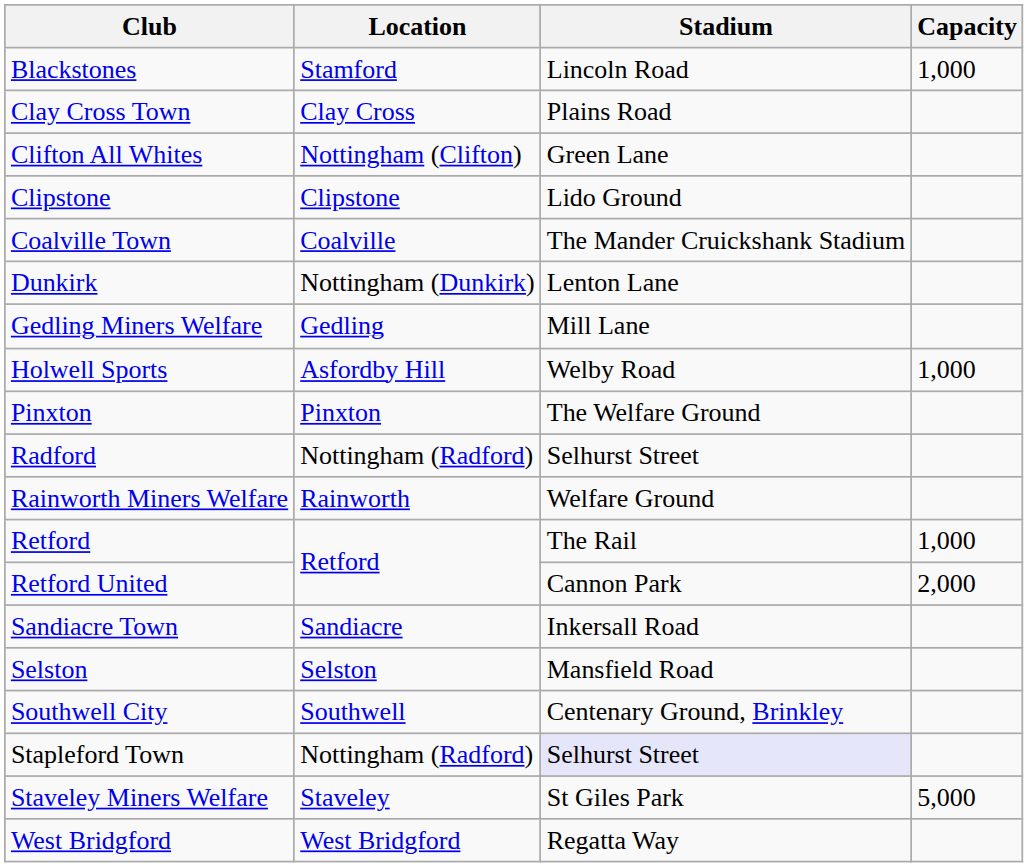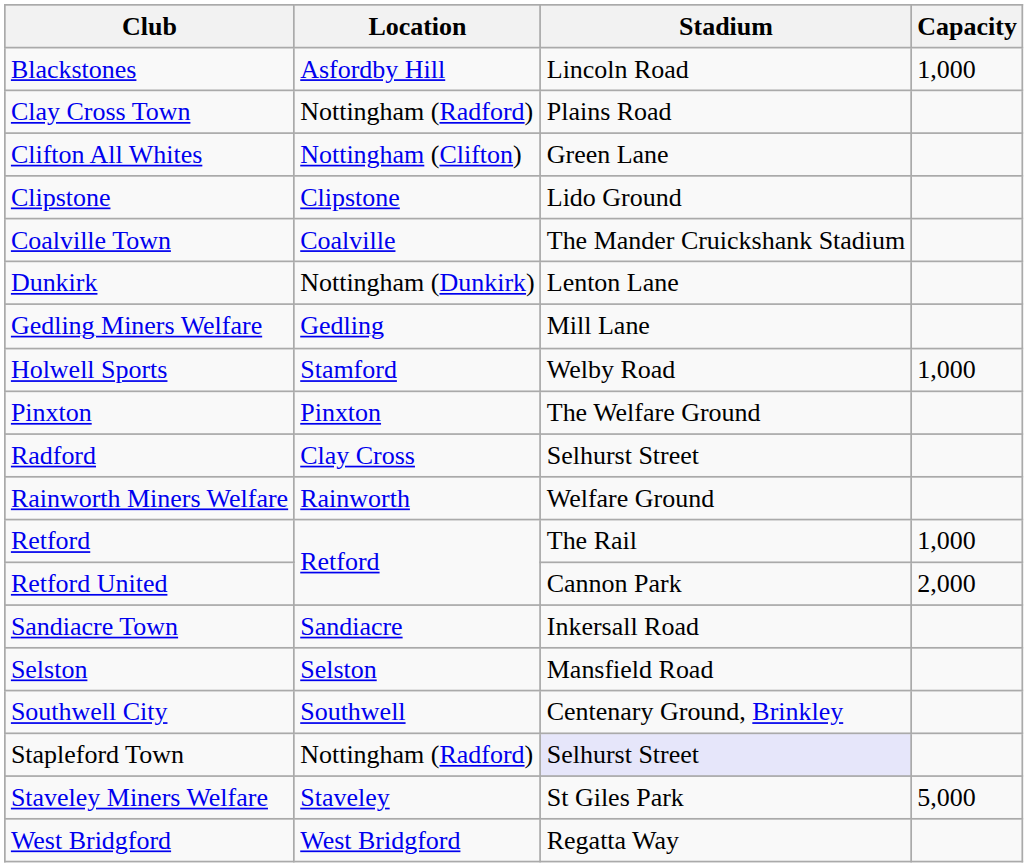(349, 68) Stamford -> (373, 68) Asfordby Hill
(358, 111) Clay Cross -> (417, 111) Nottingham (Radford)
(373, 368) Asfordby Hill -> (349, 368) Stamford
(417, 454) Nottingham (Radford) -> (358, 454) Clay Cross
